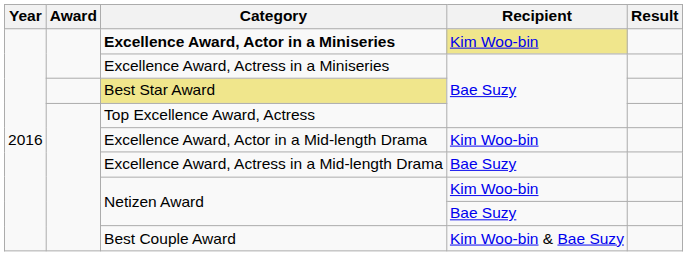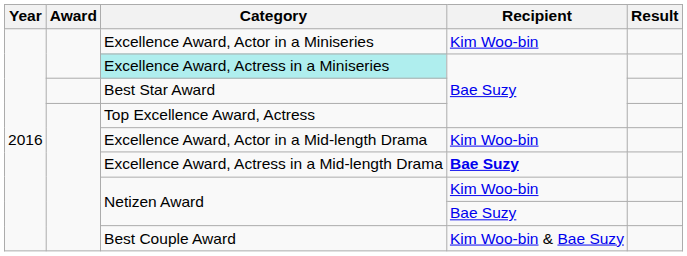(250, 41) bold -> (239, 41) normal
(494, 41) khaki background -> (494, 41) no background
(247, 66) no background -> (247, 66) paleturquoise background
(160, 90) khaki background -> (160, 90) no background
(483, 164) normal -> (484, 164) bold
